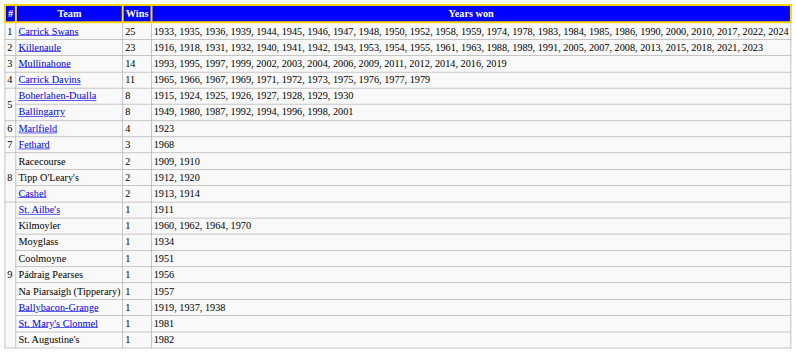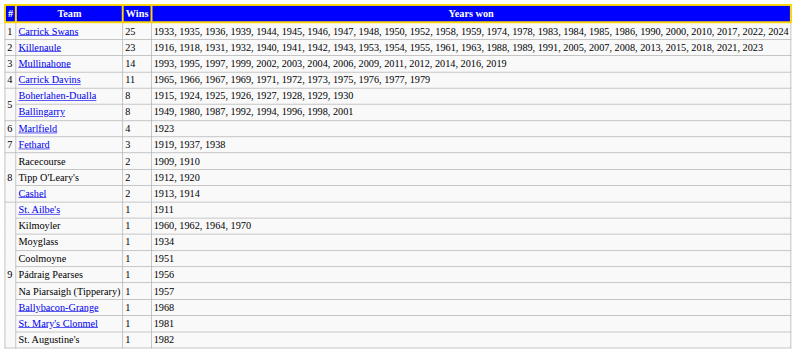(164, 145) 1968 -> (190, 145) 1919, 1937, 1938
(190, 307) 1919, 1937, 1938 -> (164, 307) 1968
